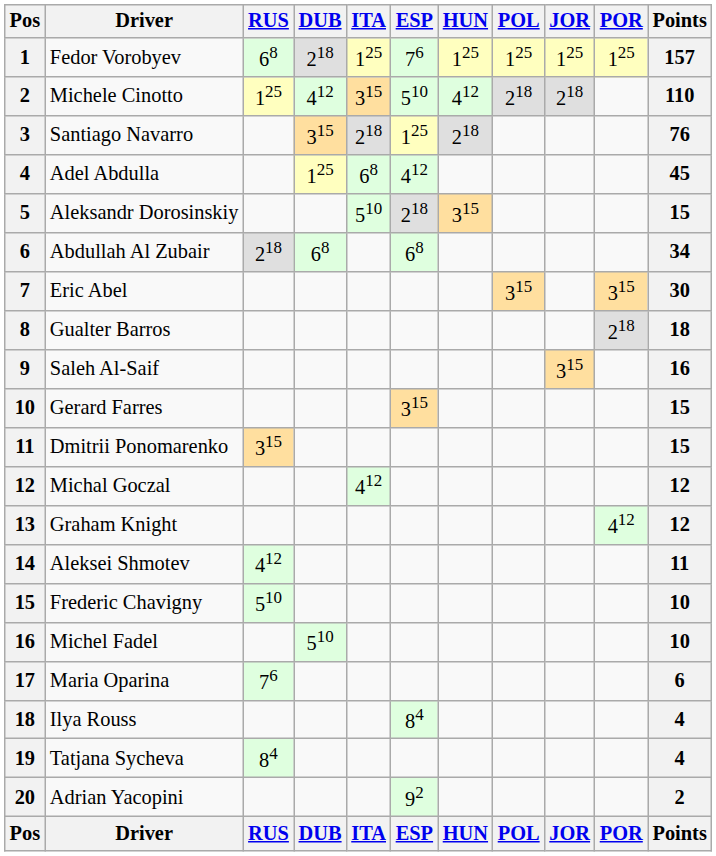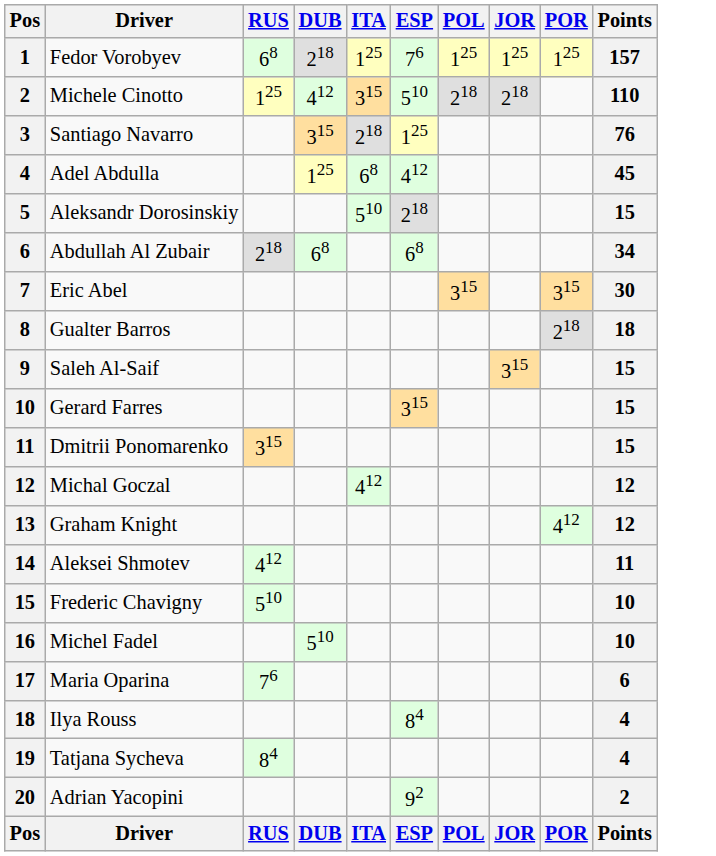- column: (465, 20)
(680, 368) 16 -> (625, 368) 15
